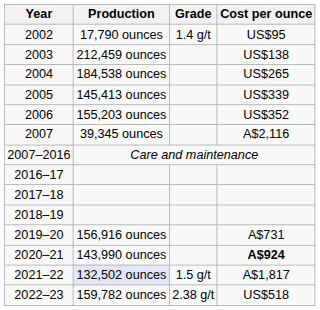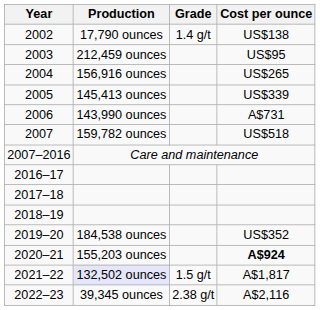(266, 34) US$95 -> (266, 34) US$138
(266, 54) US$138 -> (266, 54) US$95
(121, 74) 184,538 ounces -> (121, 74) 156,916 ounces
(121, 114) 155,203 ounces -> (121, 114) 143,990 ounces
(266, 114) US$352 -> (266, 114) A$731
(121, 134) 39,345 ounces -> (121, 134) 159,782 ounces
(266, 134) A$2,116 -> (266, 134) US$518
(121, 235) 156,916 ounces -> (121, 235) 184,538 ounces
(266, 235) A$731 -> (266, 235) US$352
(121, 255) 143,990 ounces -> (121, 255) 155,203 ounces
(121, 295) 159,782 ounces -> (121, 295) 39,345 ounces
(266, 295) US$518 -> (266, 295) A$2,116
